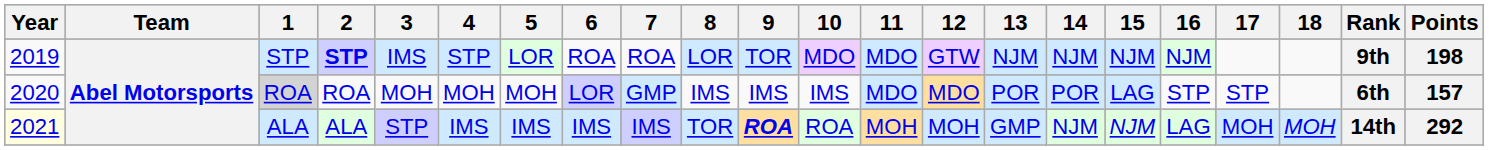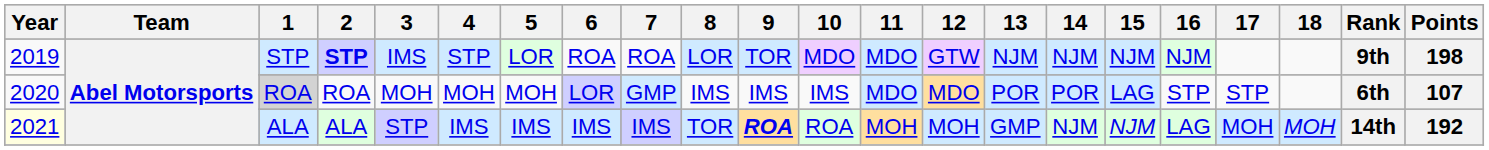(1445, 92) 157 -> (1445, 92) 107
(1445, 127) 292 -> (1445, 127) 192
